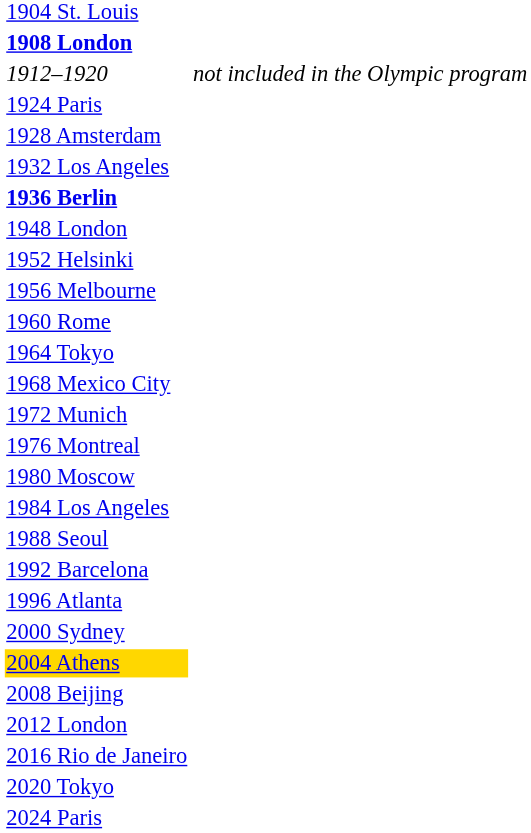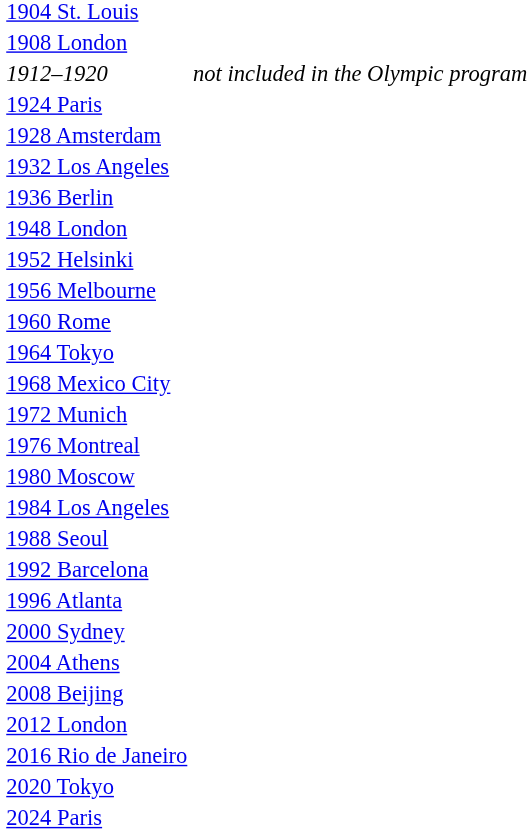(69, 42) bold -> (67, 42) normal
(62, 197) bold -> (60, 197) normal
(63, 663) gold background -> (63, 663) no background
